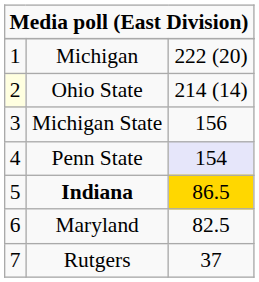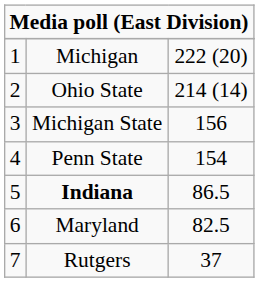(15, 89) lightyellow background -> (15, 89) no background
(211, 157) lavender background -> (211, 157) no background
(211, 191) gold background -> (211, 191) no background
